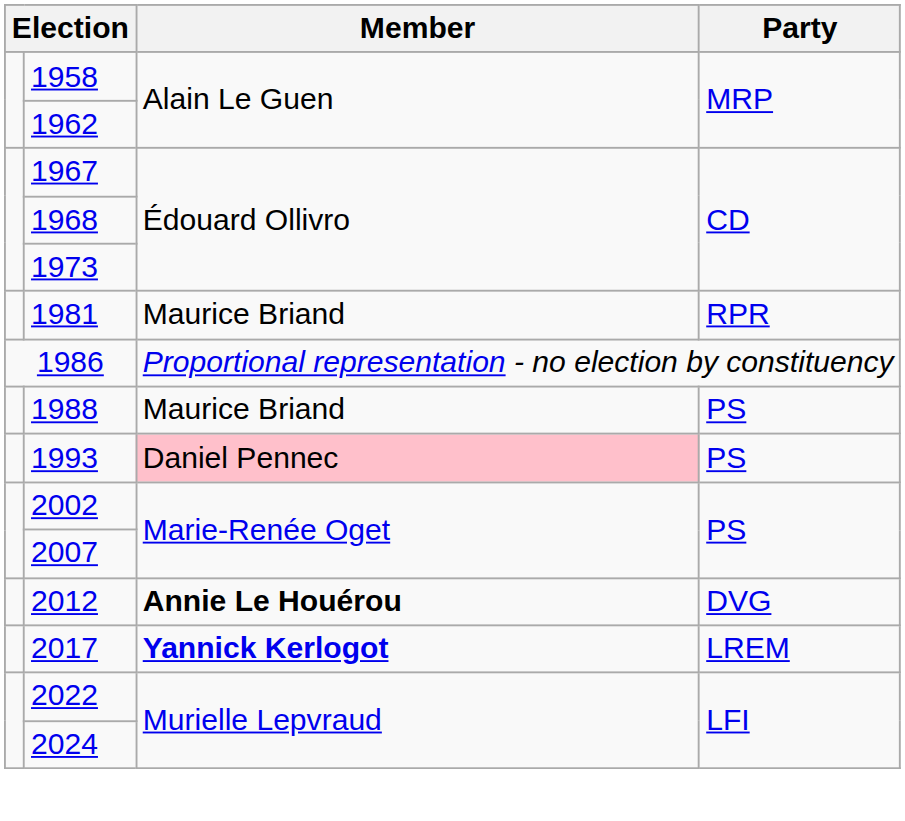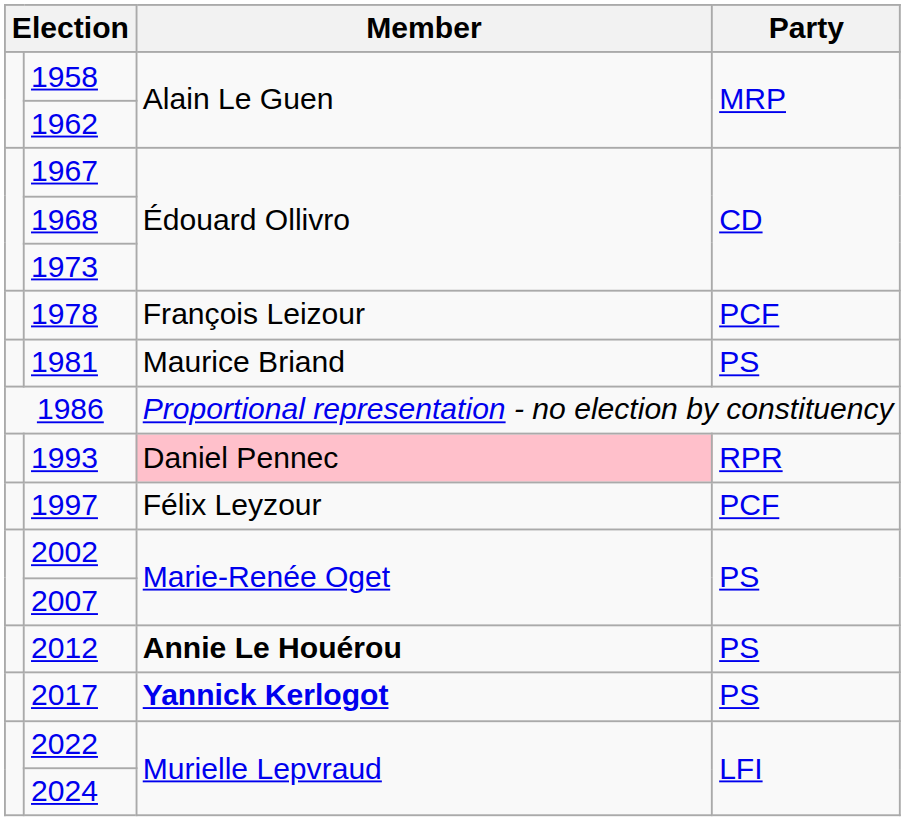+ row: (64, 314)
(738, 314) RPR -> (739, 362) PS
- row: (64, 409)
(726, 457) PS -> (751, 457) RPR
+ row: (64, 505)
(739, 600) DVG -> (739, 648) PS
(748, 648) LREM -> (739, 696) PS
